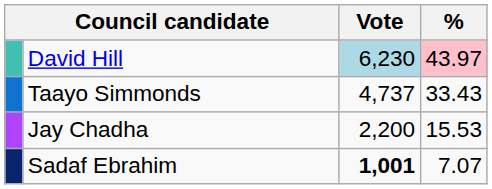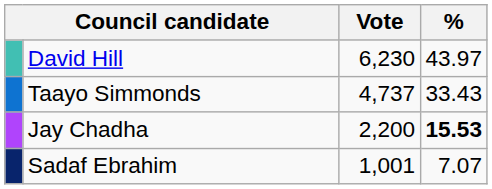(387, 58) lightblue background -> (387, 58) no background
(454, 58) pink background -> (454, 58) no background
(454, 129) normal -> (454, 129) bold
(387, 165) bold -> (387, 165) normal
